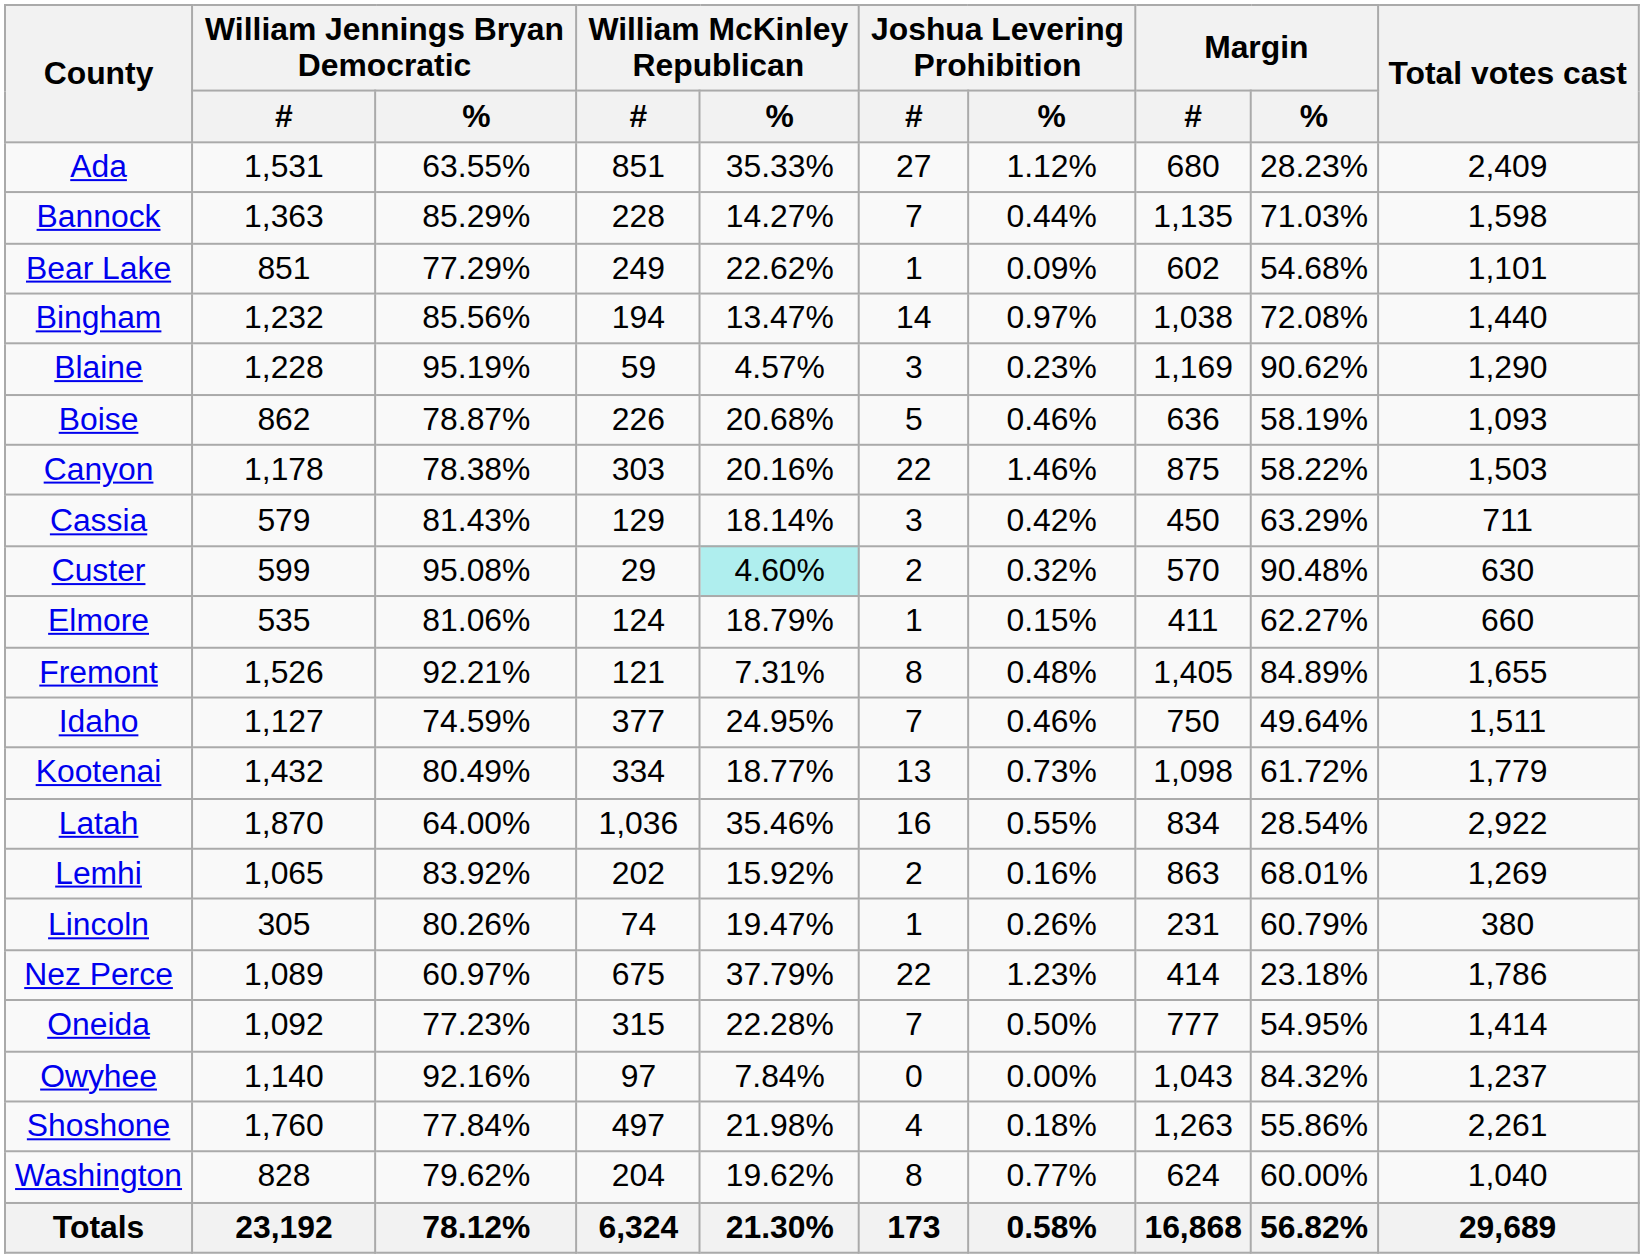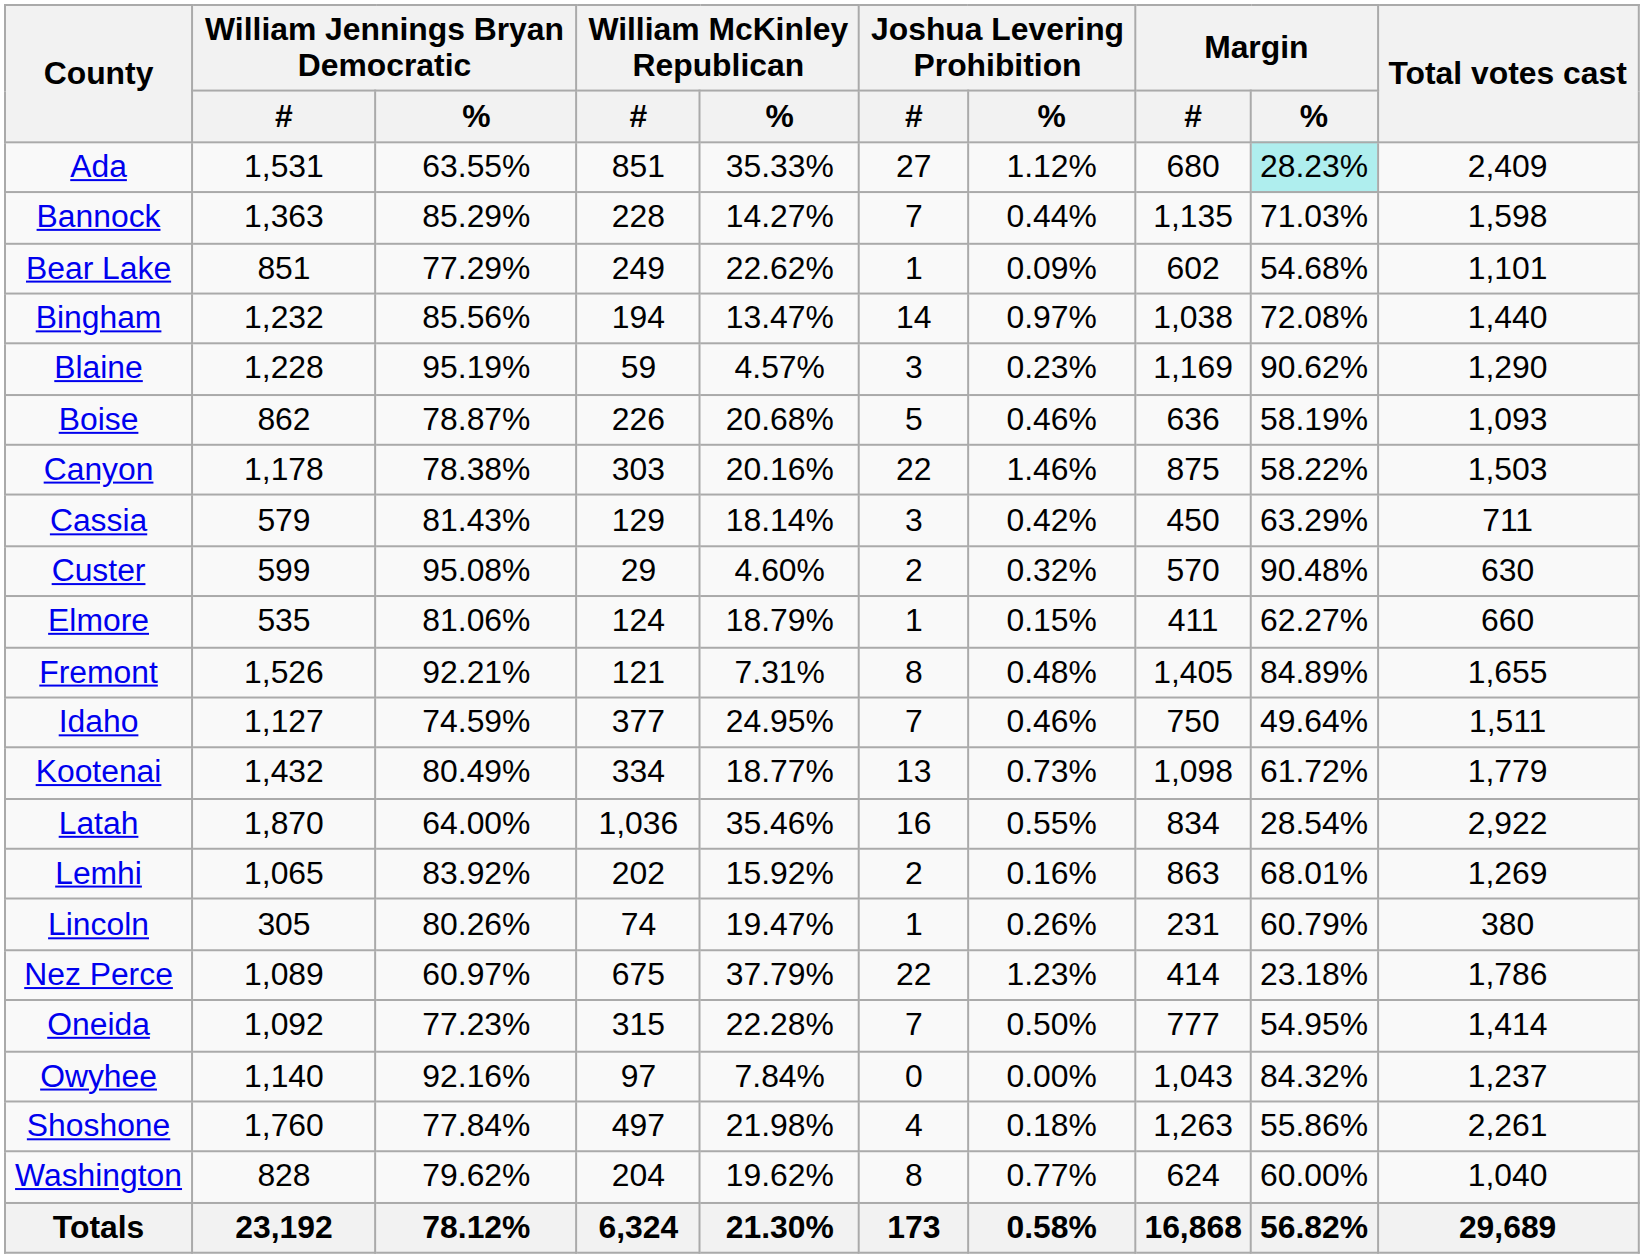(1314, 166) no background -> (1314, 166) paleturquoise background
(780, 570) paleturquoise background -> (780, 570) no background
